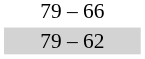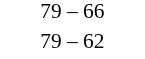(72, 40) lightgrey background -> (72, 40) no background
